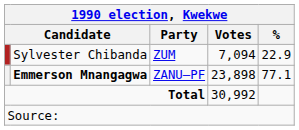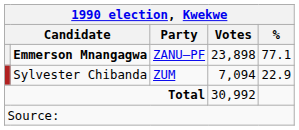rows swapped: (80, 75) <-> (80, 55)
